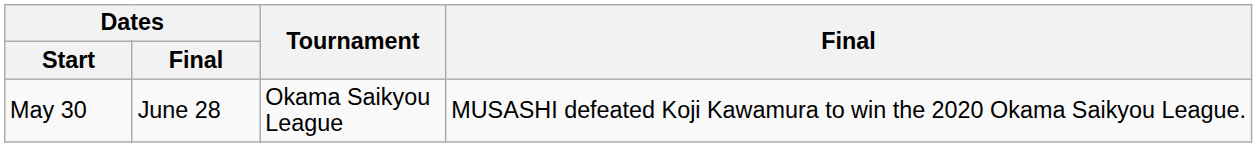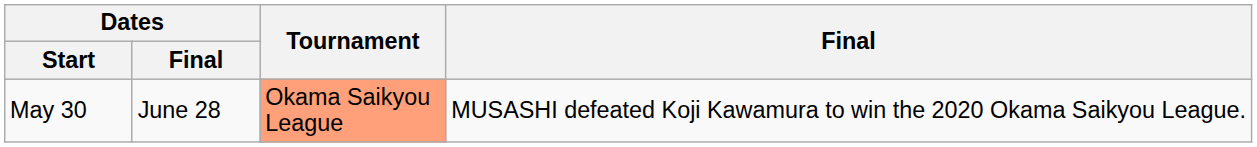(348, 110) no background -> (348, 110) lightsalmon background
